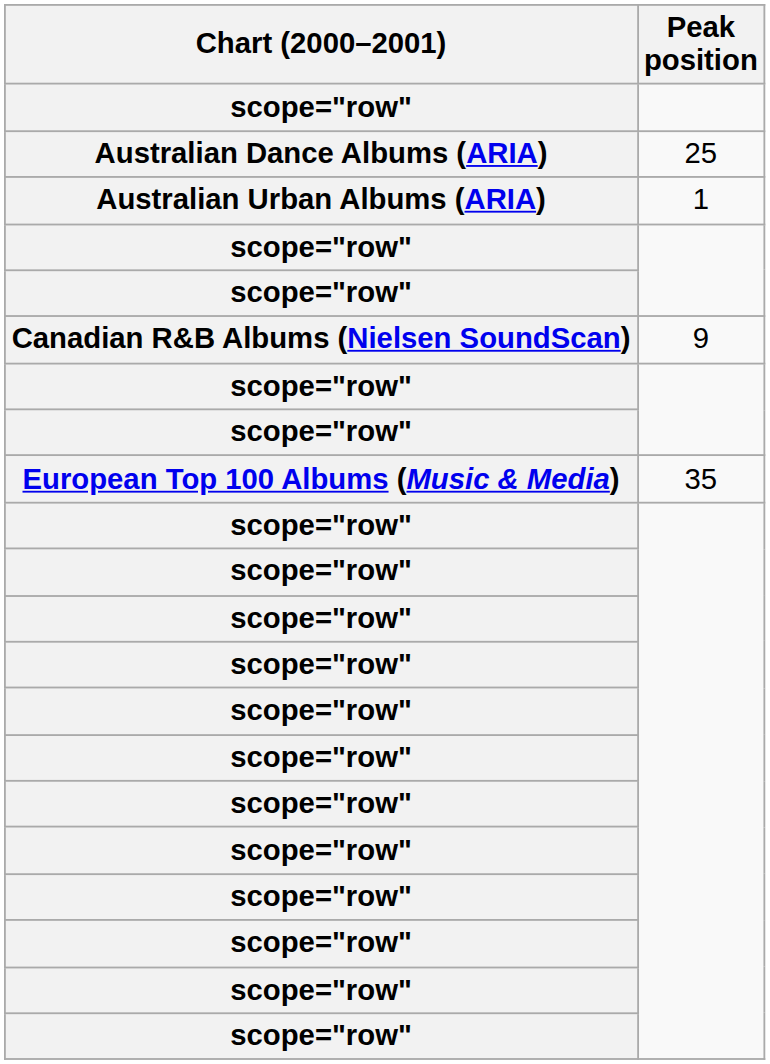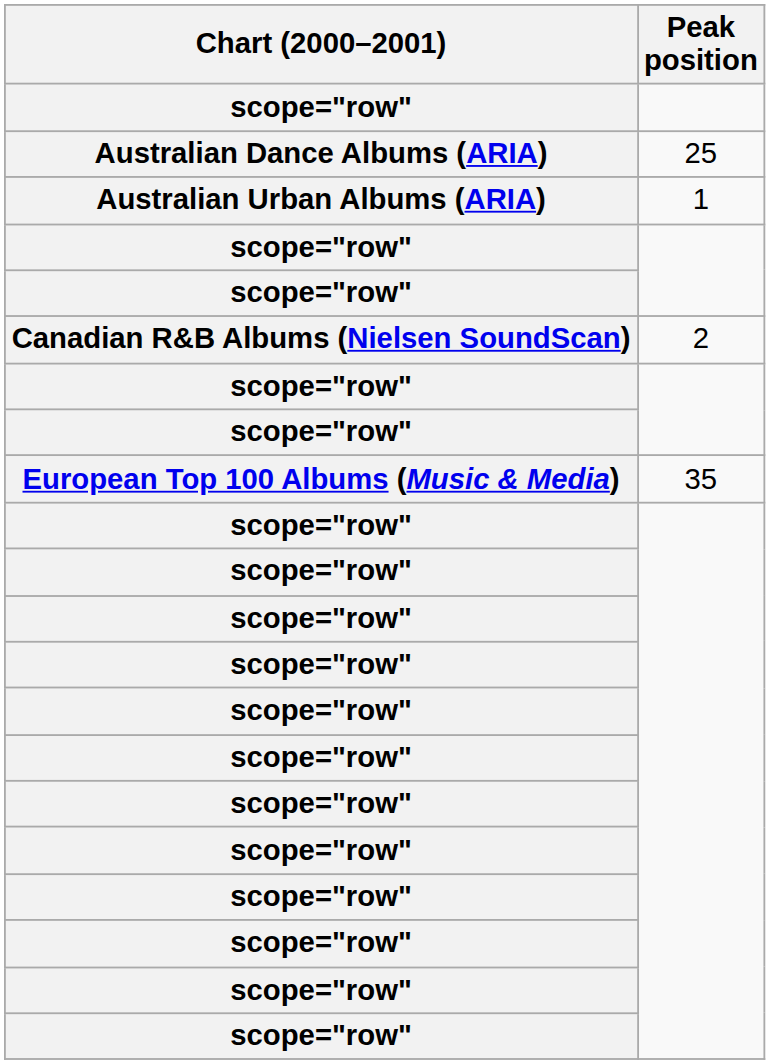(701, 339) 9 -> (701, 339) 2
